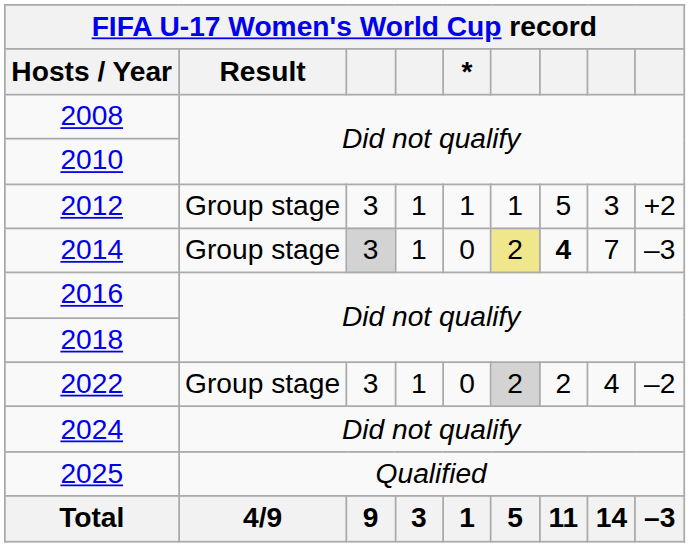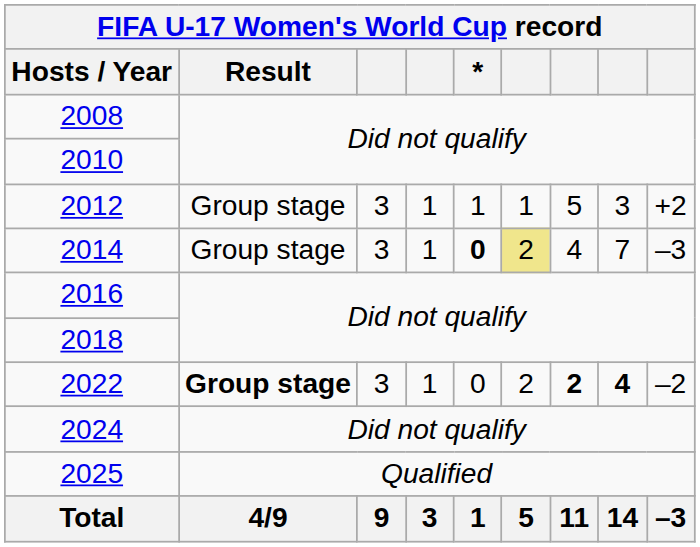(371, 250) lightgrey background -> (381, 250) no background
(467, 250) normal -> (478, 250) bold
(563, 250) bold -> (574, 250) normal
(263, 384) normal -> (268, 384) bold
(515, 384) lightgrey background -> (526, 384) no background
(563, 384) normal -> (574, 384) bold
(612, 384) normal -> (622, 384) bold
